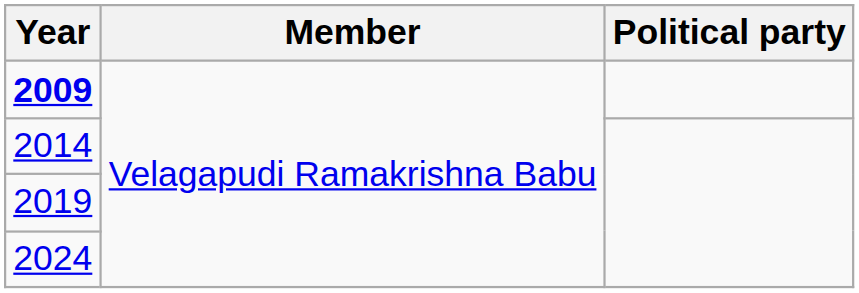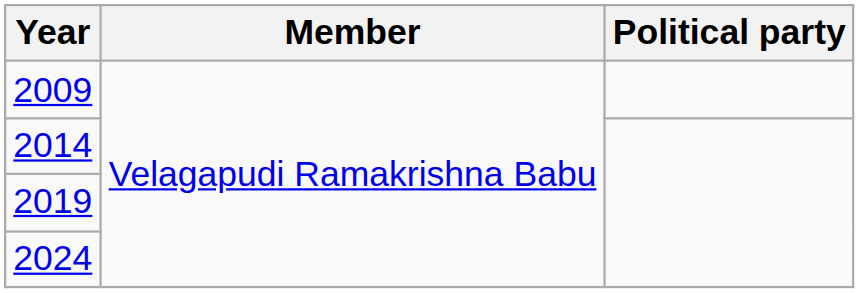(53, 88) bold -> (53, 88) normal
